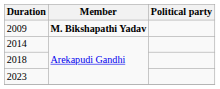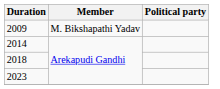(98, 28) bold -> (95, 28) normal
